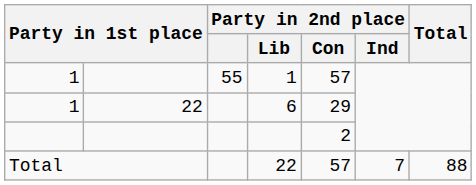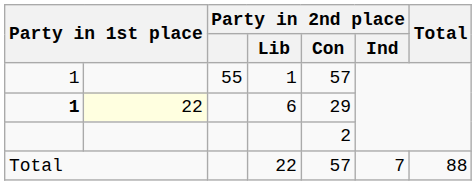(74, 107) normal -> (74, 107) bold
(192, 107) no background -> (192, 107) lightyellow background
